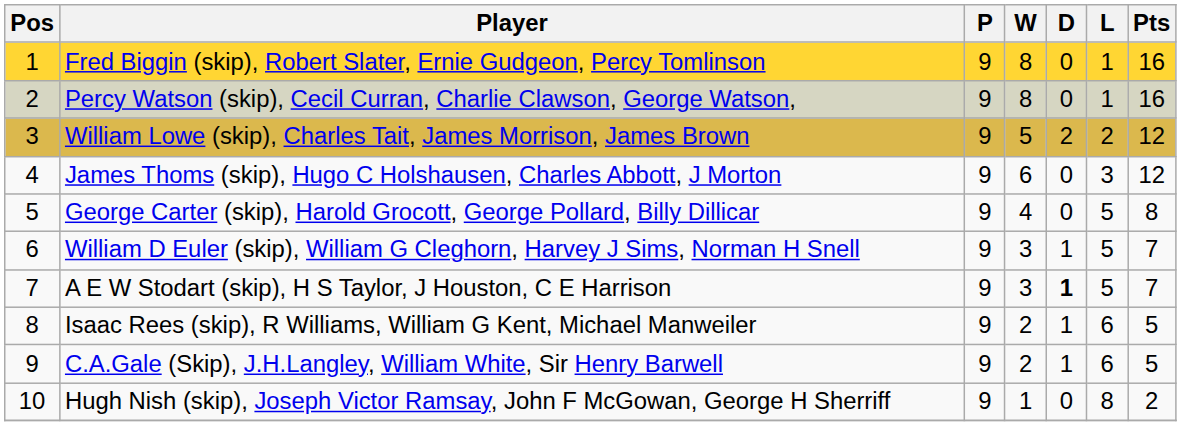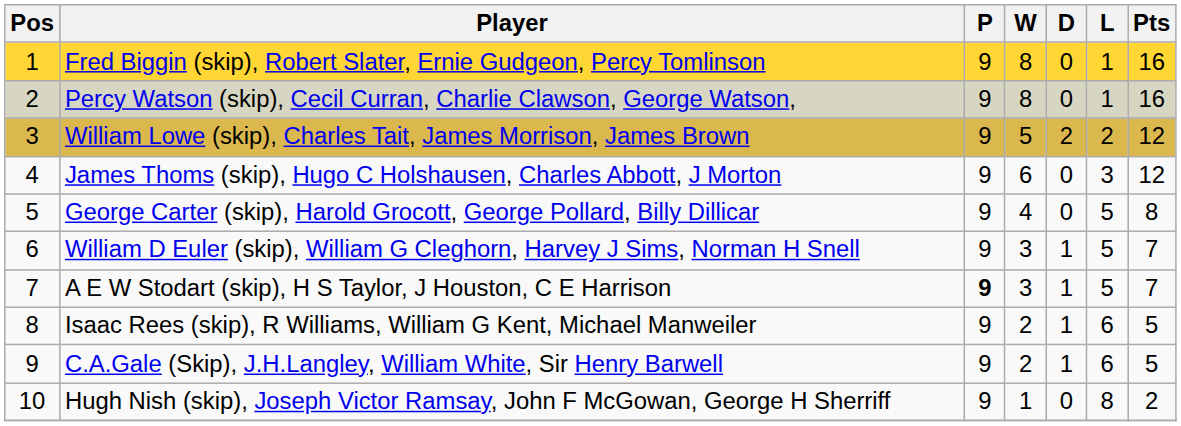(985, 288) normal -> (985, 288) bold
(1066, 288) bold -> (1066, 288) normal
